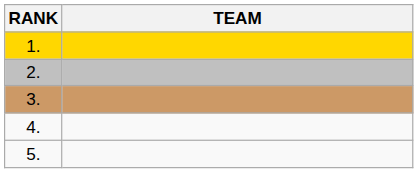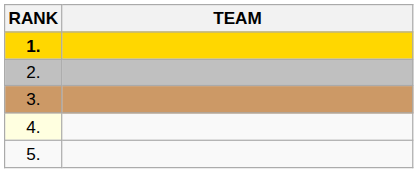(33, 46) normal -> (33, 46) bold
(33, 127) no background -> (33, 127) lightyellow background
